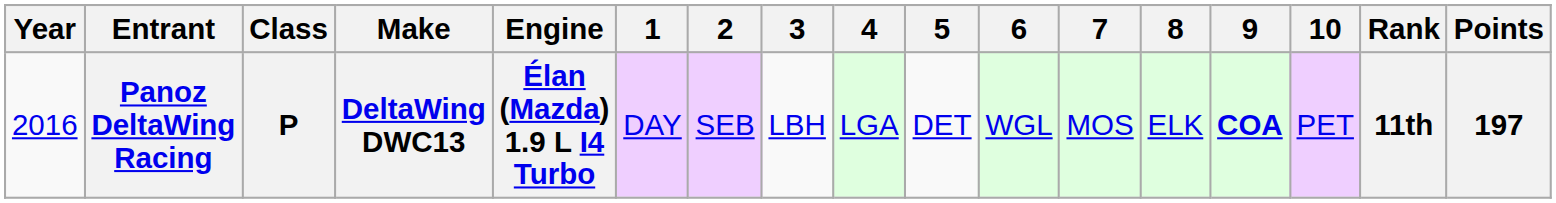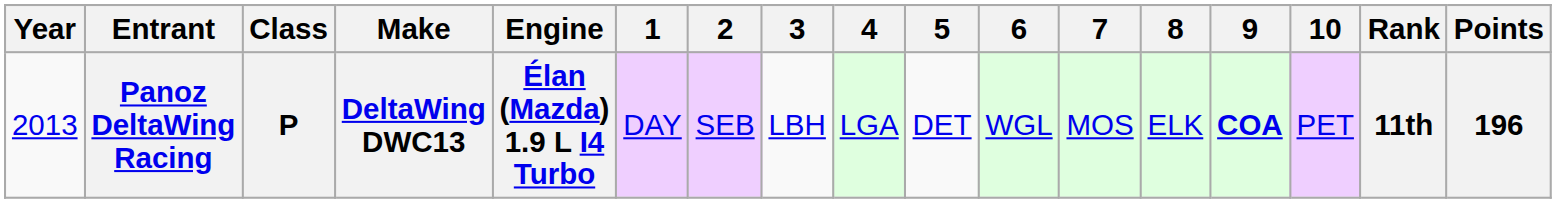(45, 125) 2016 -> (45, 125) 2013
(1499, 125) 197 -> (1499, 125) 196
